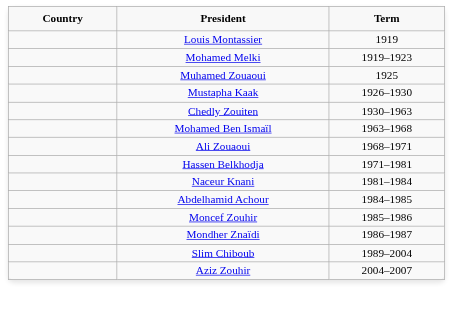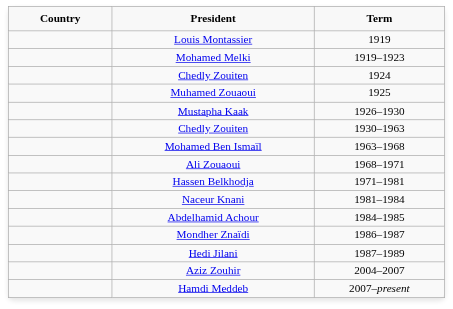+ row: (213, 75)
- row: (223, 217)
+ row: (213, 253)
- row: (223, 253)
+ row: (213, 288)
